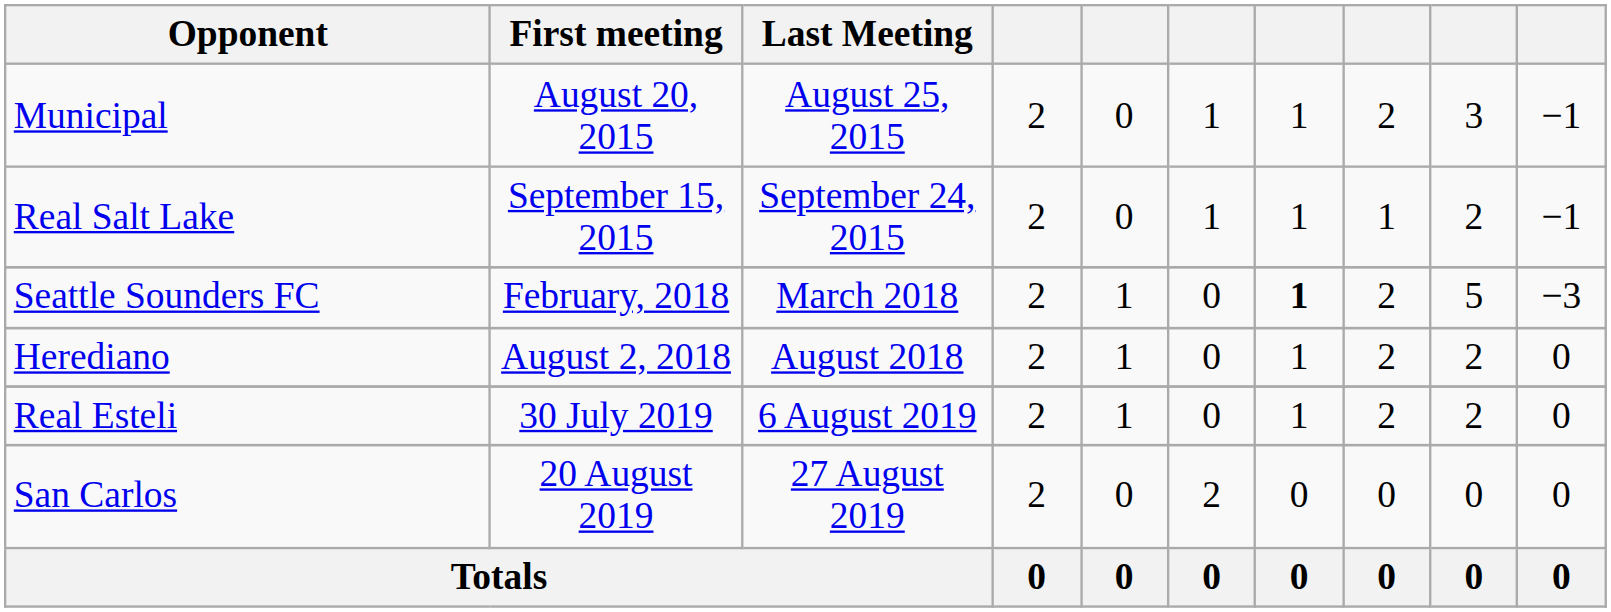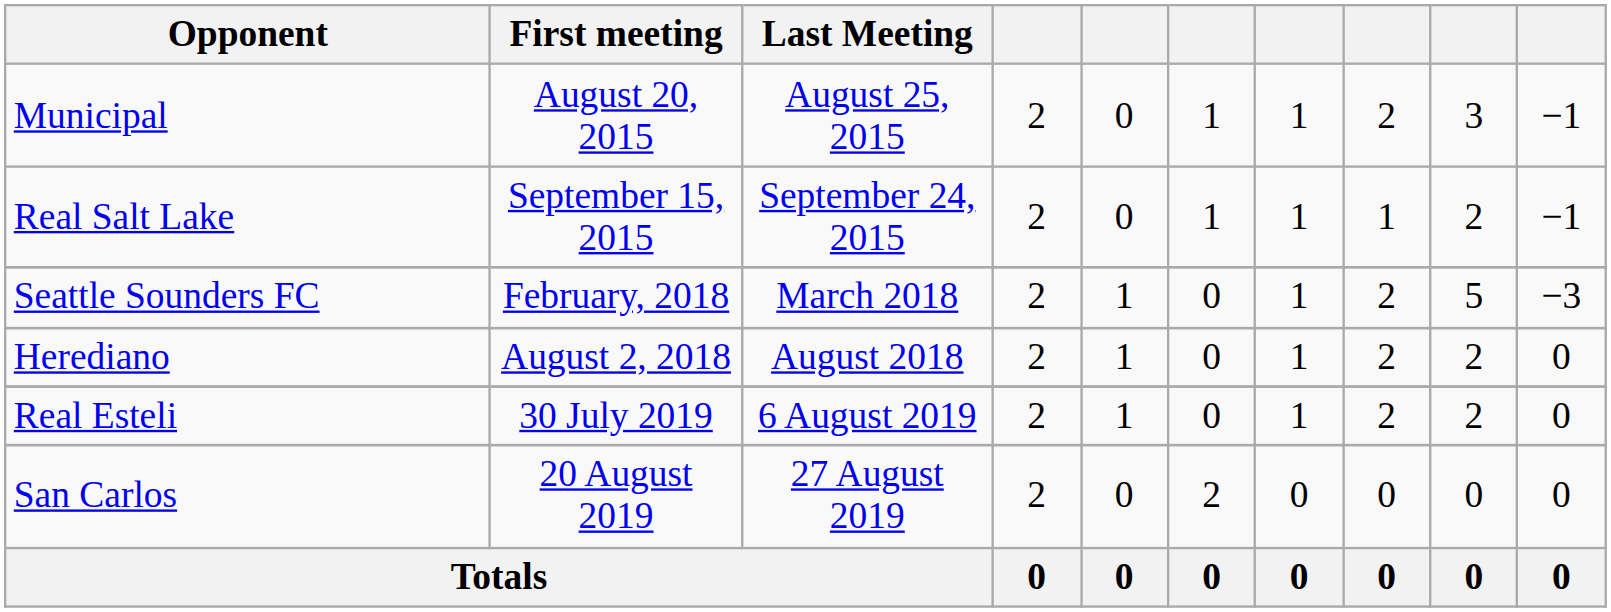(1299, 296) bold -> (1299, 296) normal
